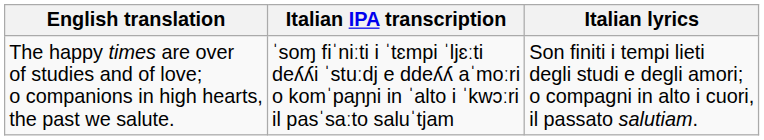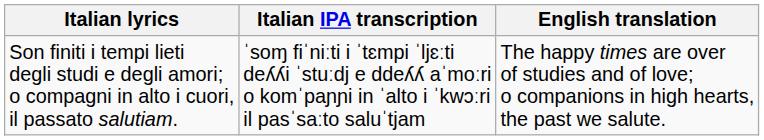columns swapped: (642, 20) <-> (136, 20)
